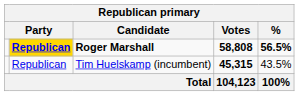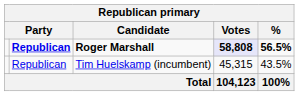(41, 47) gold background -> (41, 47) no background
(236, 47) no background -> (236, 47) lavender background
(236, 64) bold -> (236, 64) normal
